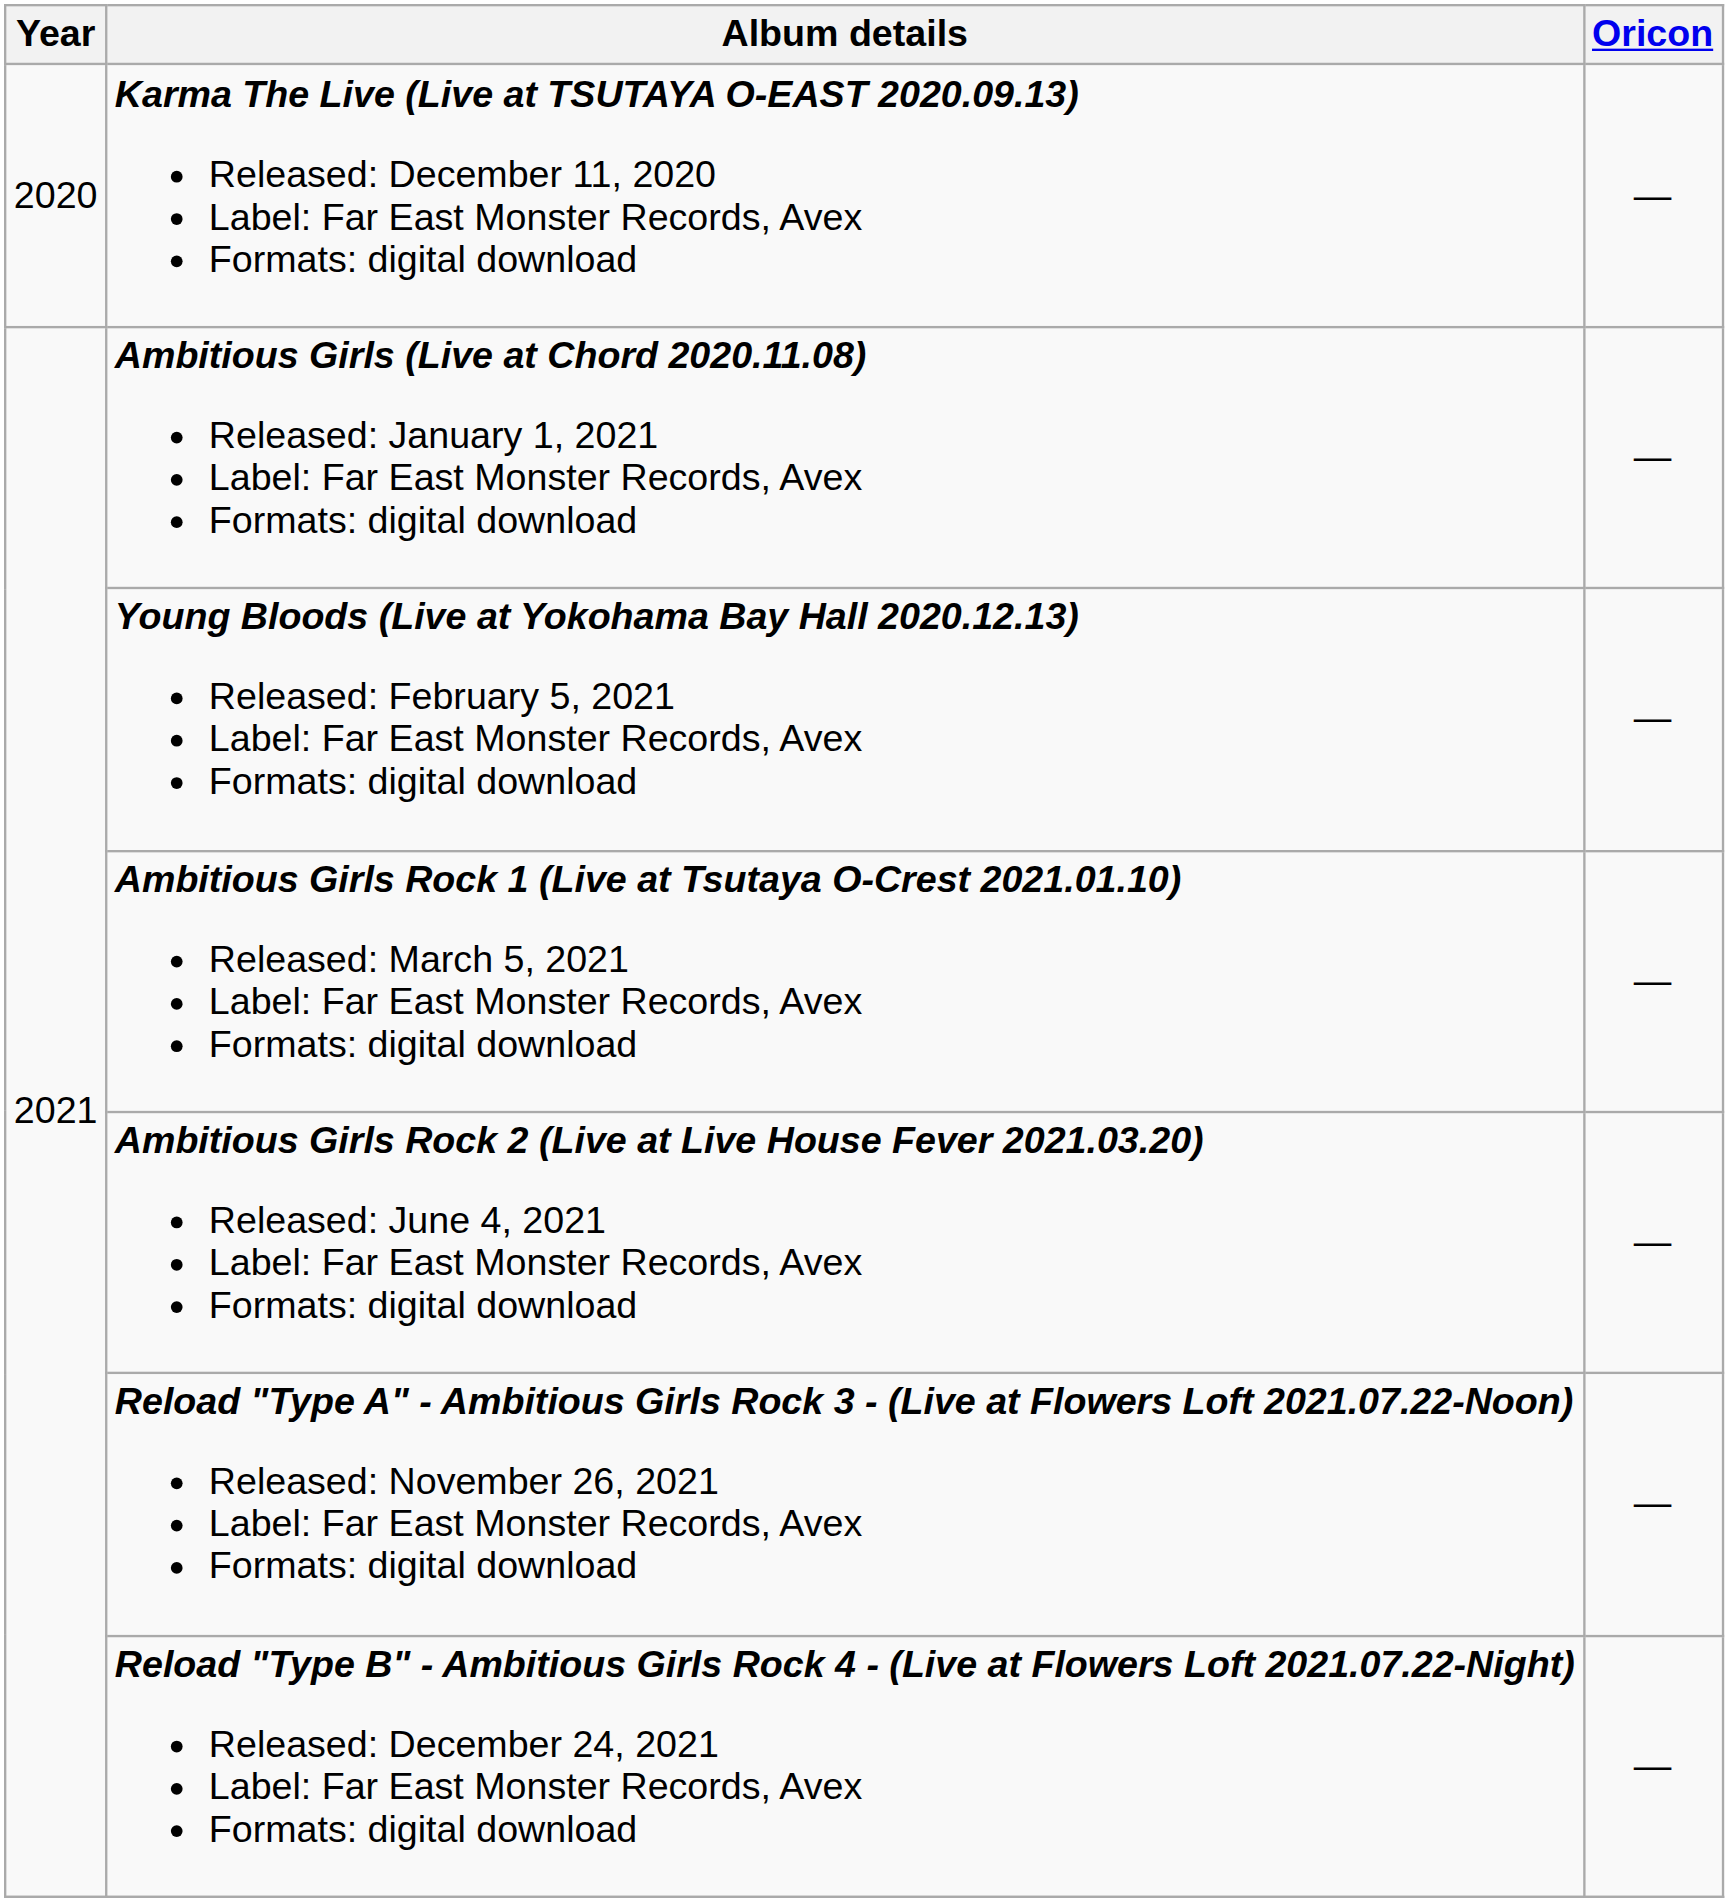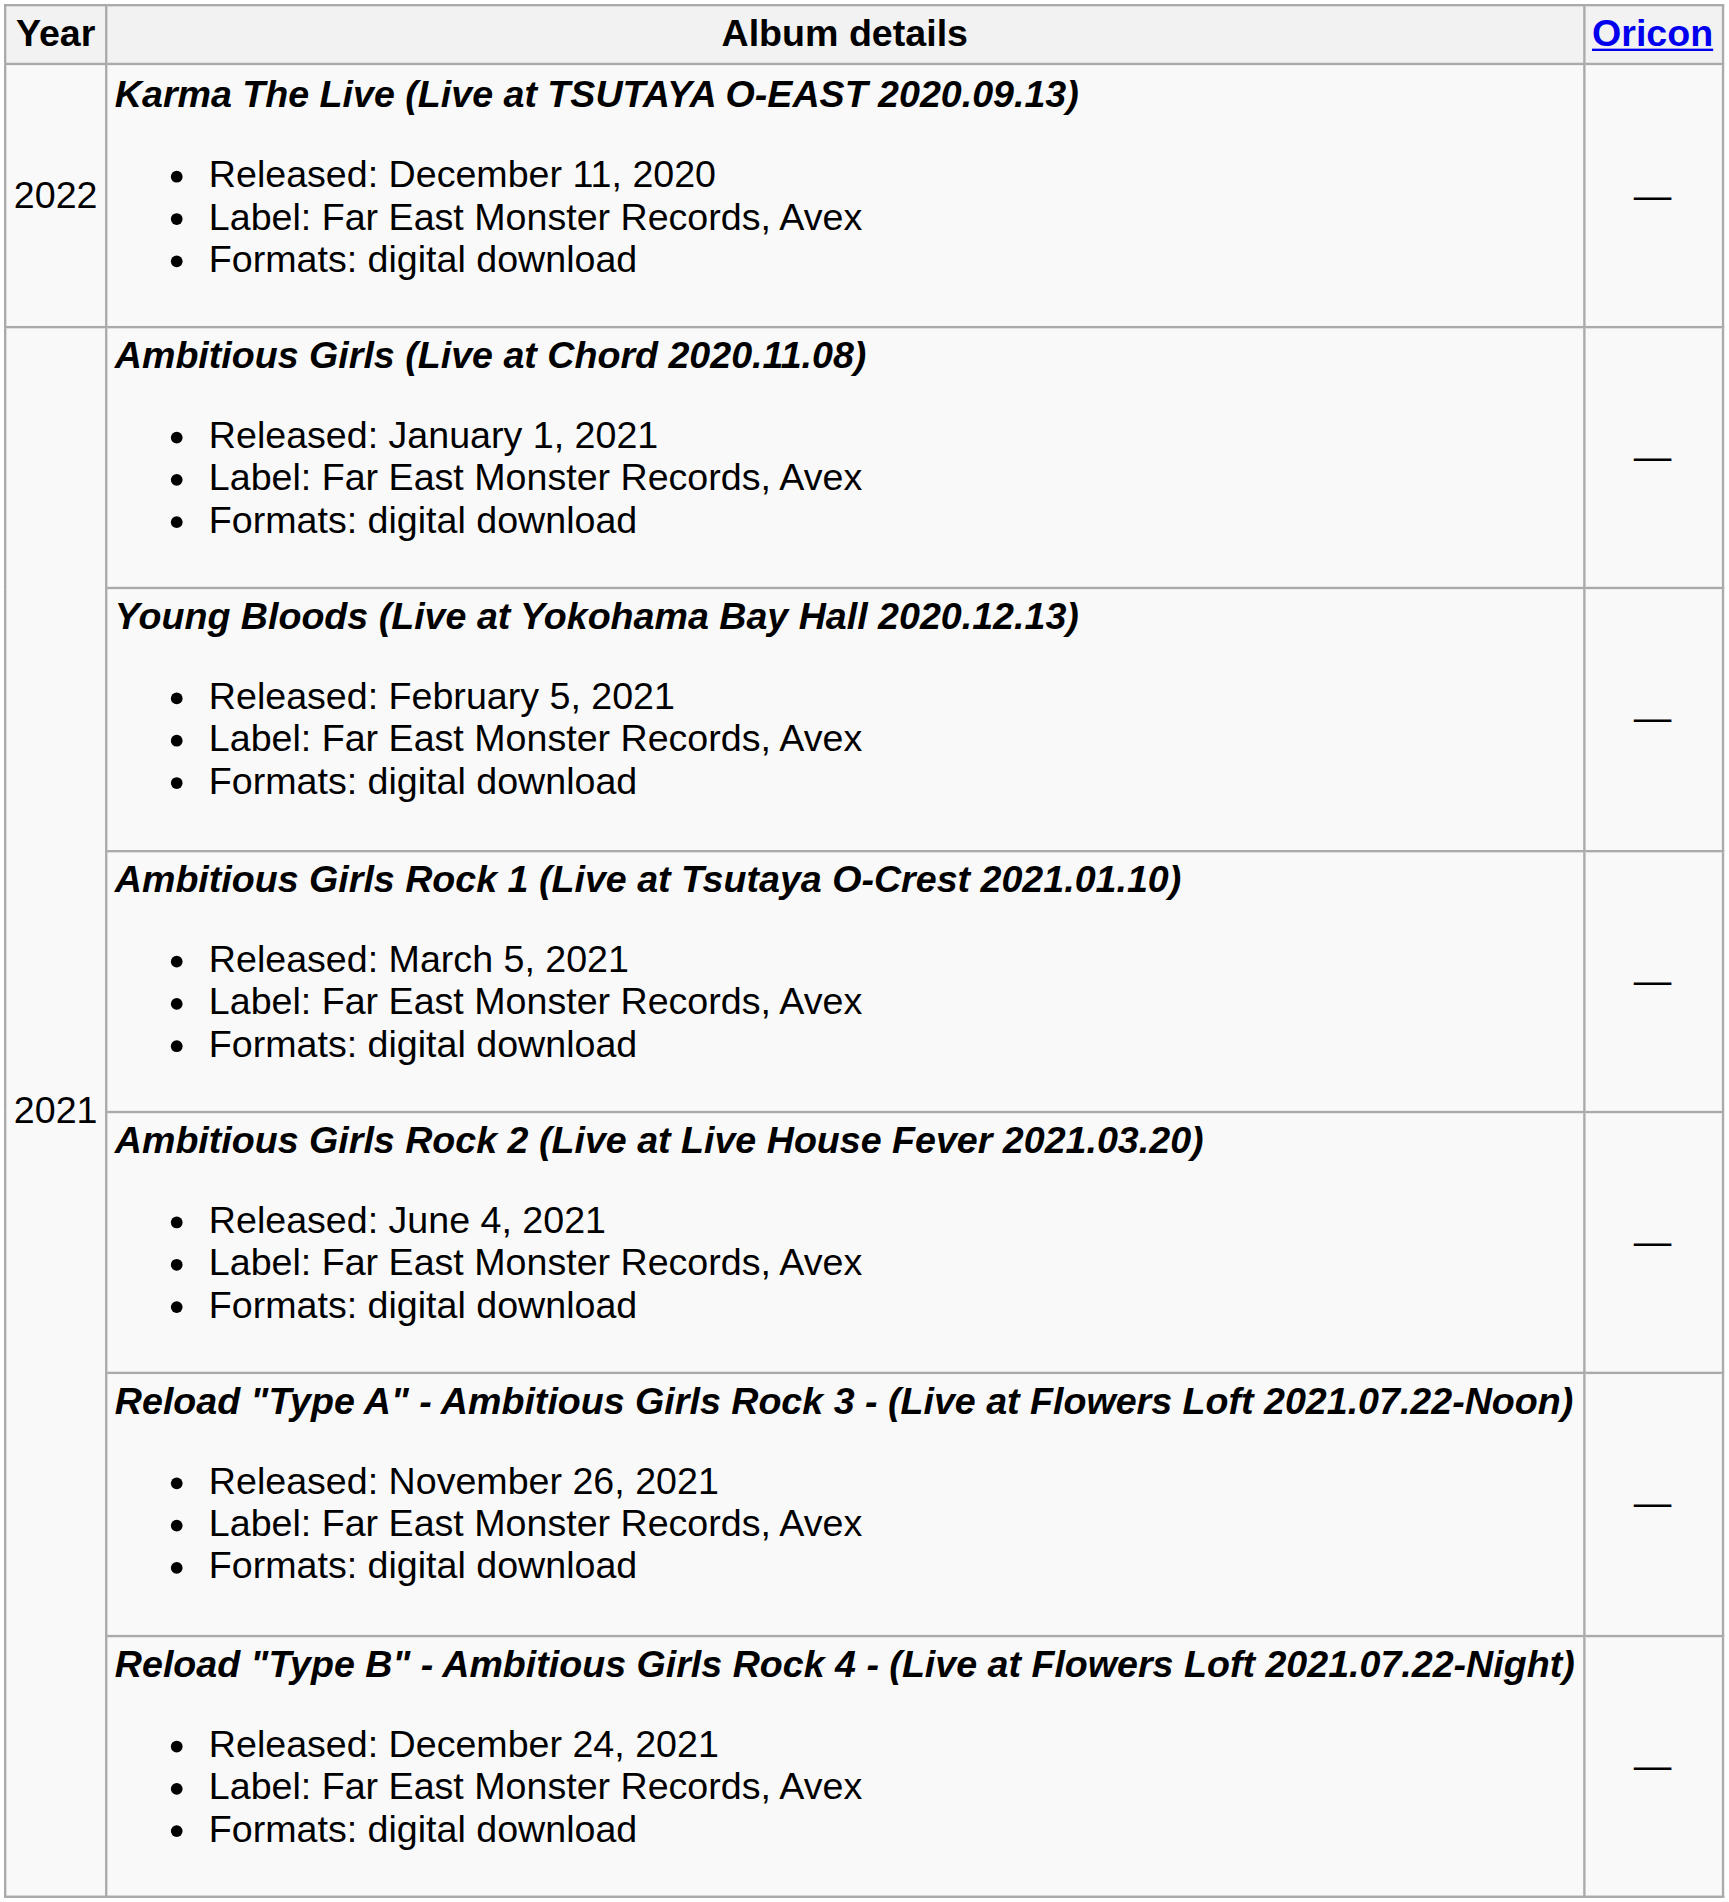(56, 194) 2020 -> (56, 194) 2022
